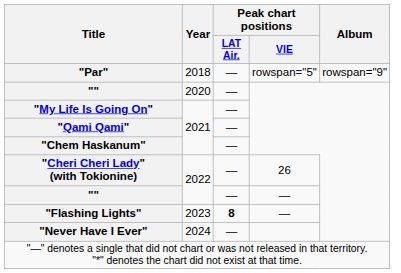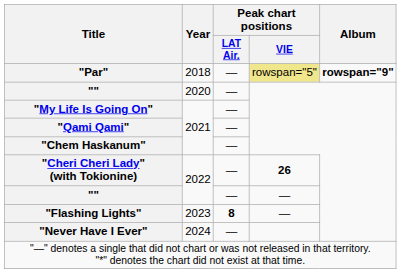(284, 72) no background -> (284, 72) khaki background
(355, 72) normal -> (358, 72) bold
(284, 170) normal -> (284, 170) bold
